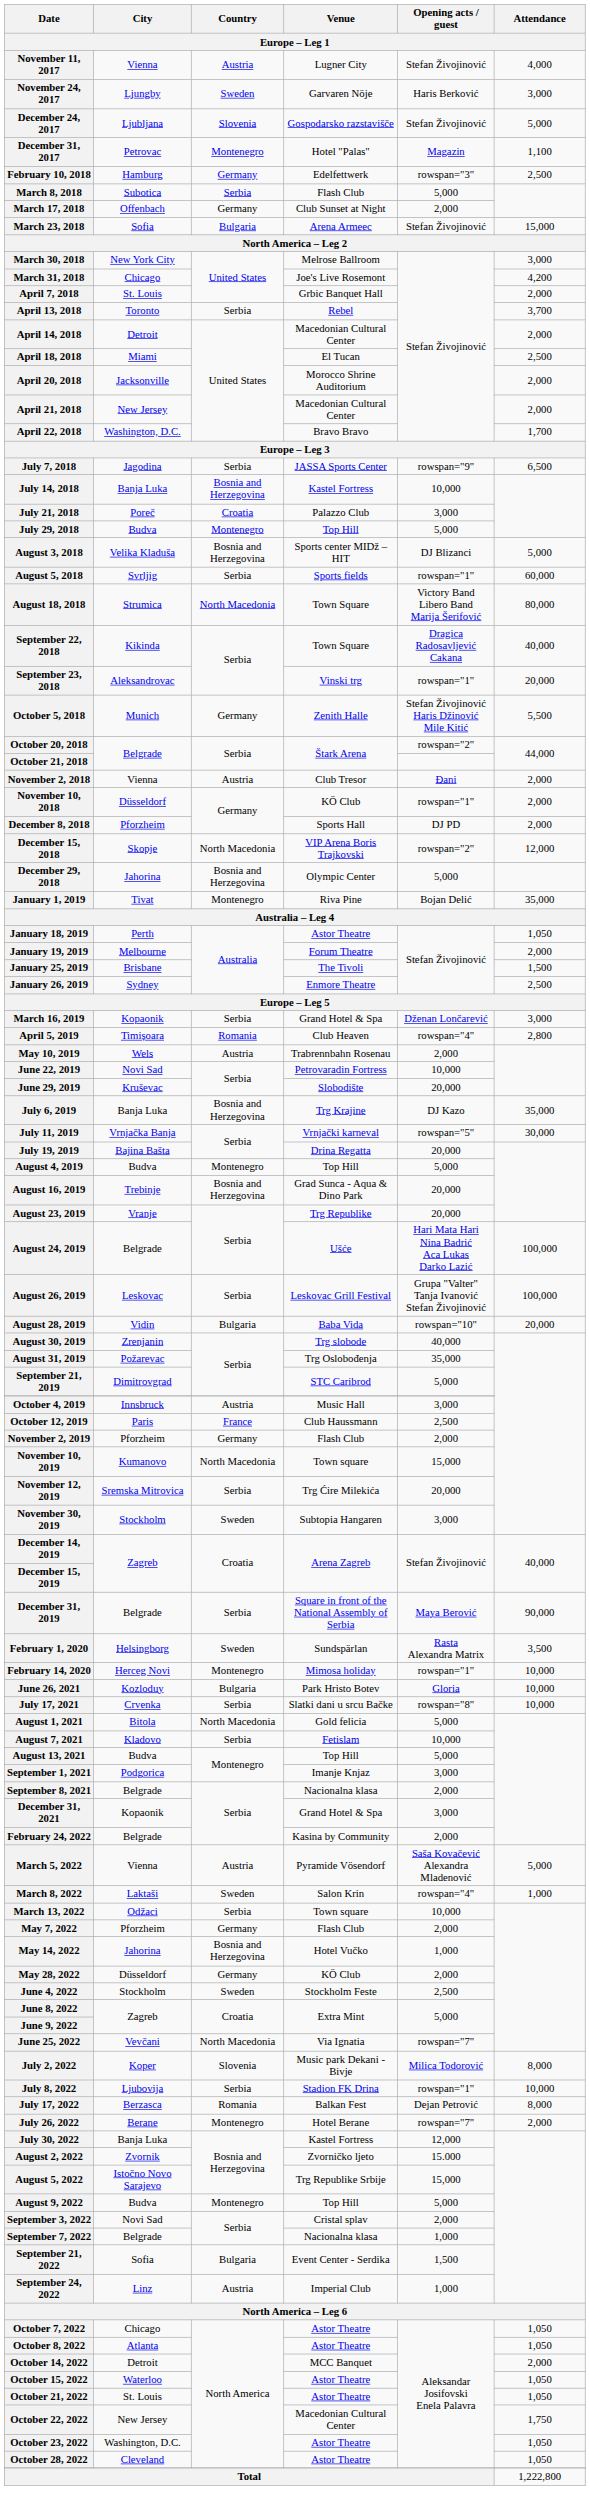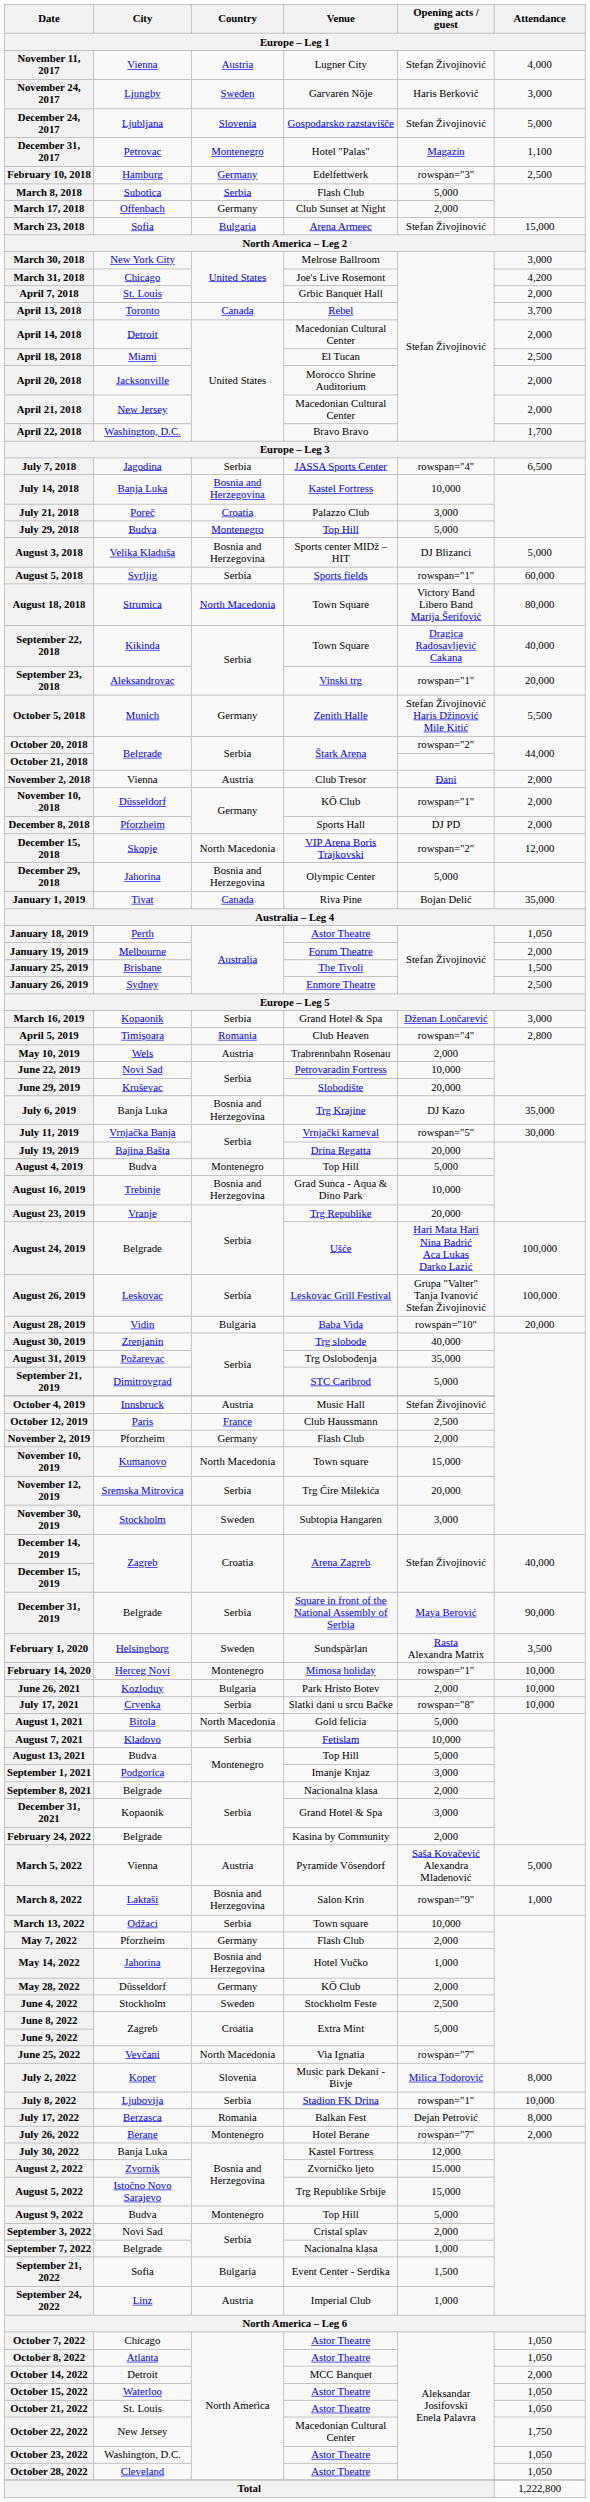(238, 311) Serbia -> (238, 311) Canada
(446, 466) rowspan="9" -> (446, 466) rowspan="4"
(238, 900) Montenegro -> (238, 900) Canada
(446, 1190) 20,000 -> (446, 1190) 10,000
(446, 1404) 3,000 -> (446, 1404) Stefan Živojinović
(446, 1688) Gloria -> (446, 1688) 2,000
(238, 1894) Sweden -> (238, 1900) Bosnia and Herzegovina
(446, 1894) rowspan="4" -> (446, 1900) rowspan="9"
